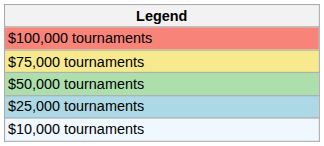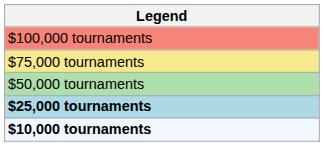(76, 106) normal -> (80, 106) bold
(76, 129) normal -> (80, 129) bold
